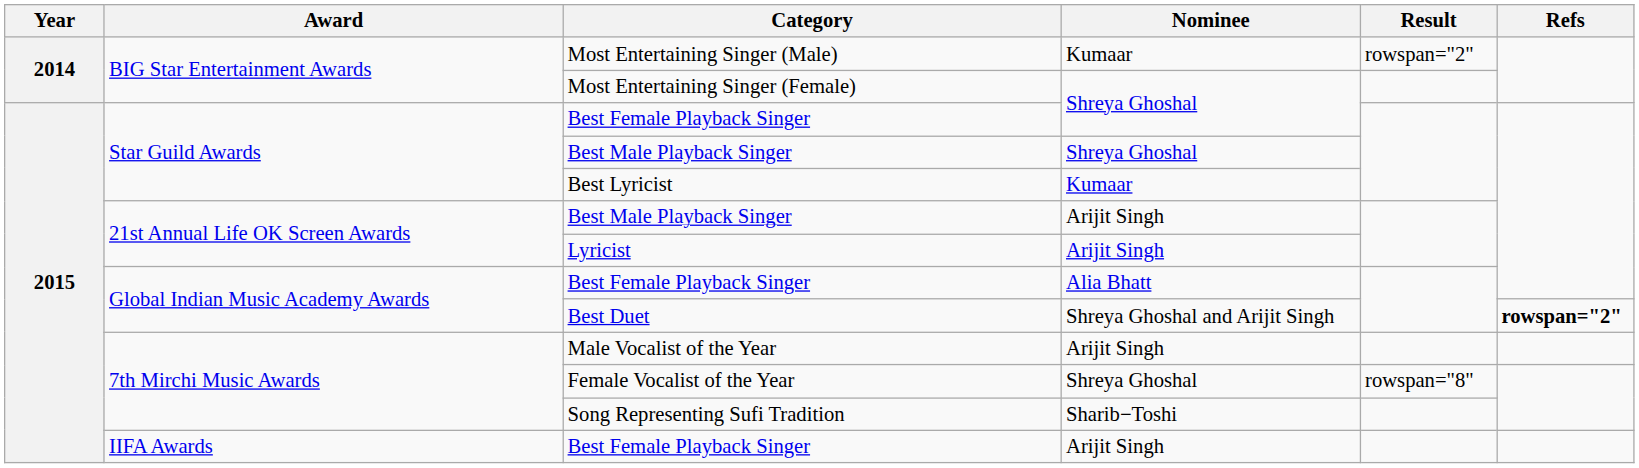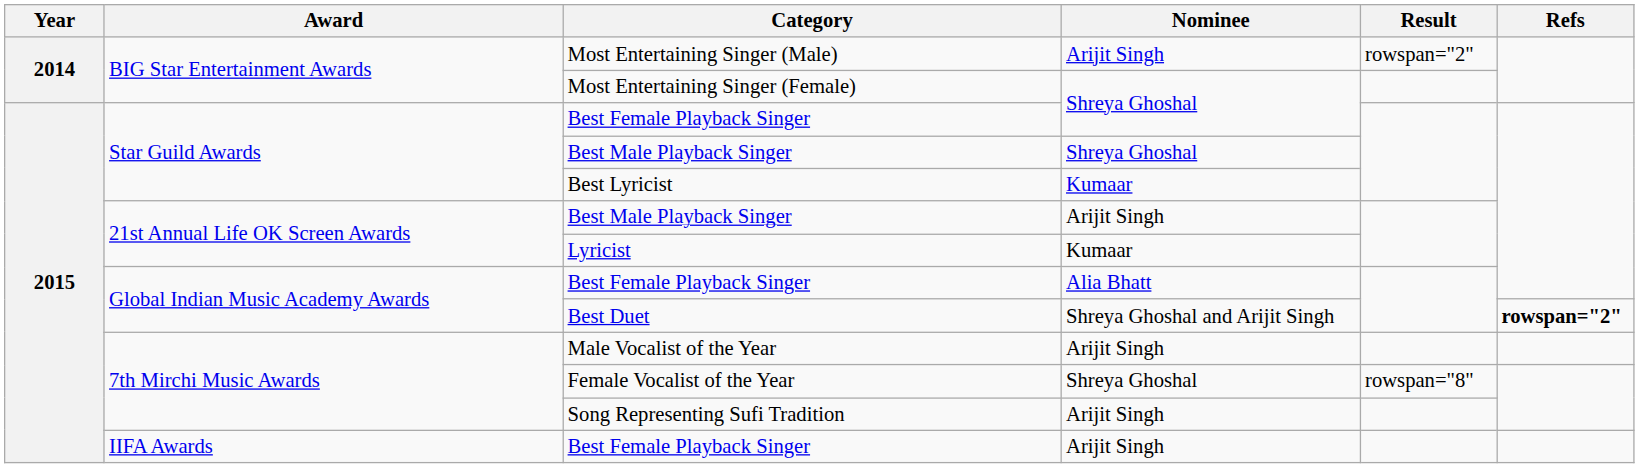(1099, 53) Kumaar -> (1115, 53) Arijit Singh
(1115, 250) Arijit Singh -> (1099, 250) Kumaar
(1122, 413) Sharib−Toshi -> (1115, 413) Arijit Singh
